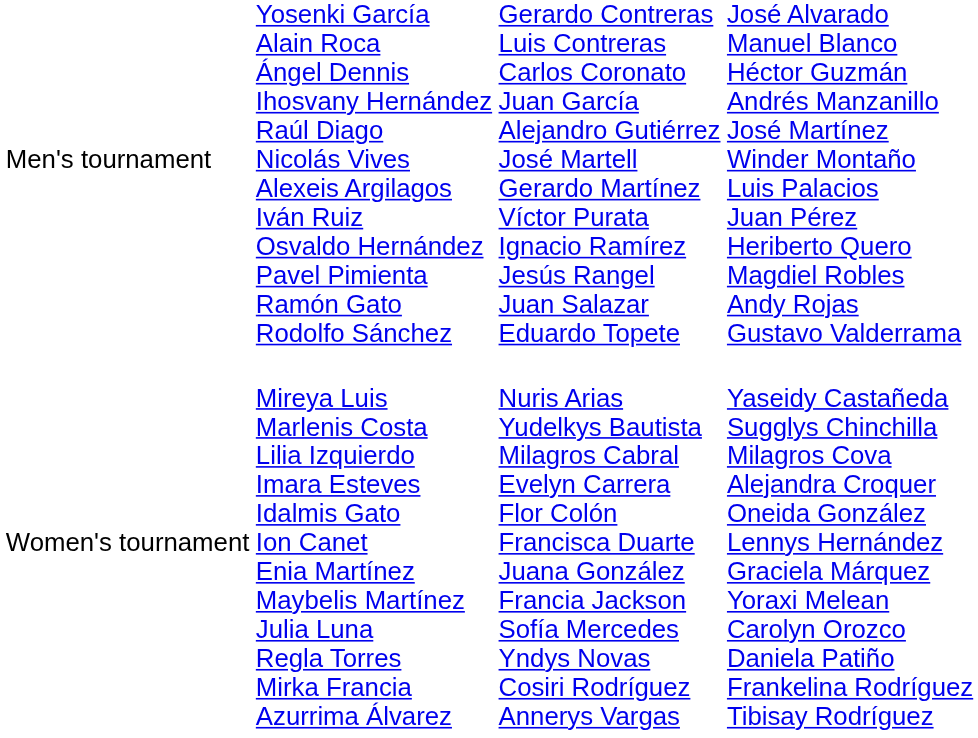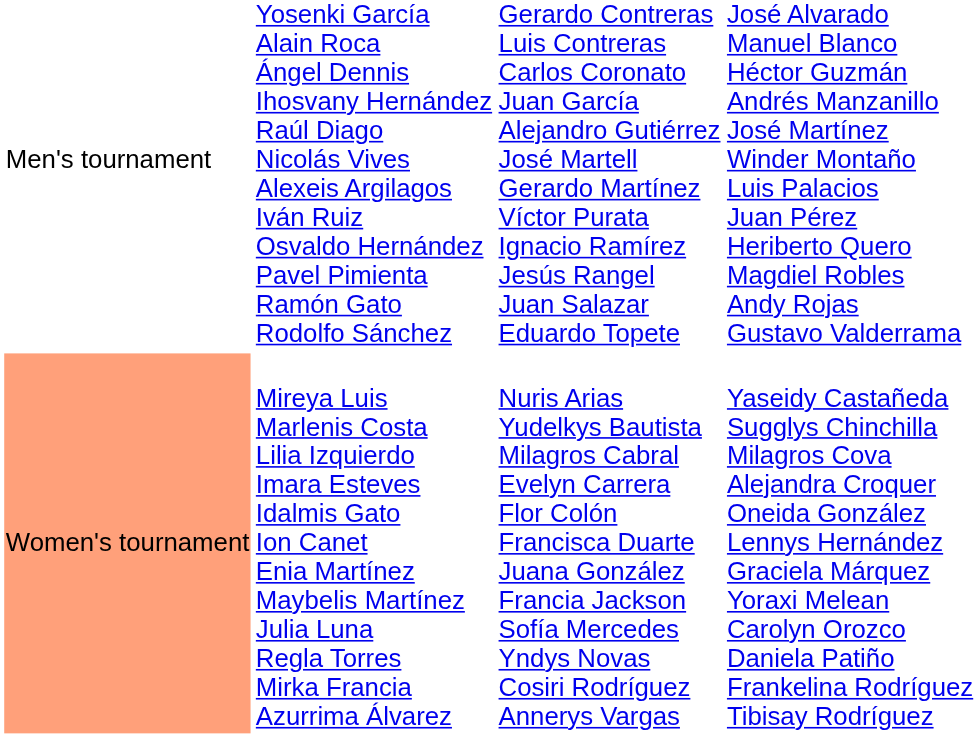(128, 543) no background -> (128, 543) lightsalmon background
